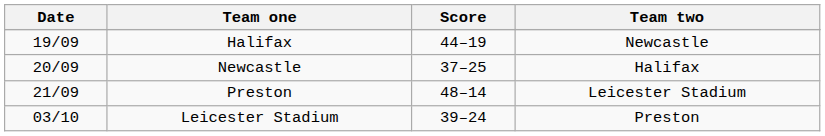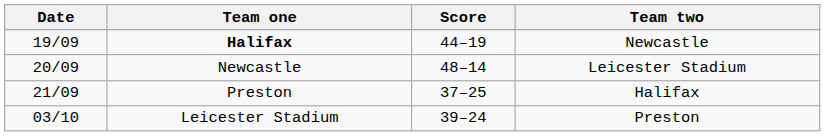(260, 42) normal -> (260, 42) bold
(463, 68) 37–25 -> (463, 68) 48–14
(667, 68) Halifax -> (667, 68) Leicester Stadium
(463, 93) 48–14 -> (463, 93) 37–25
(667, 93) Leicester Stadium -> (667, 93) Halifax
